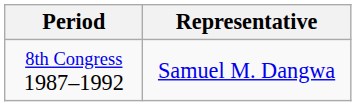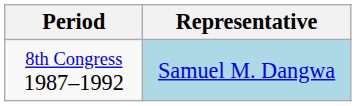(247, 69) no background -> (247, 69) lightblue background
